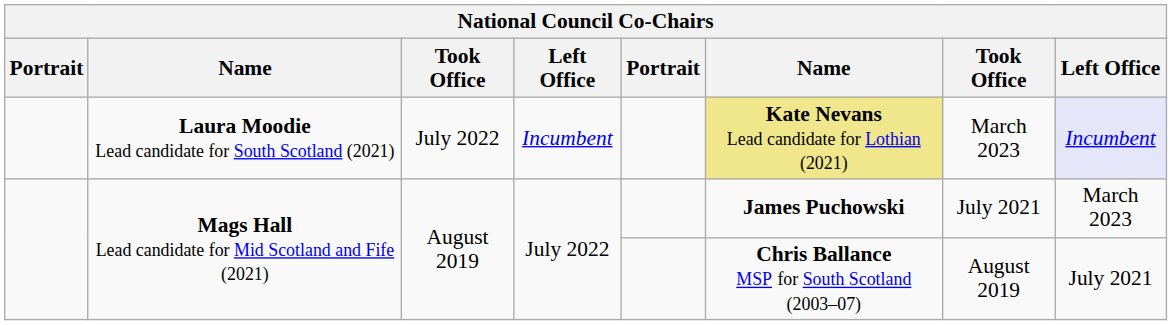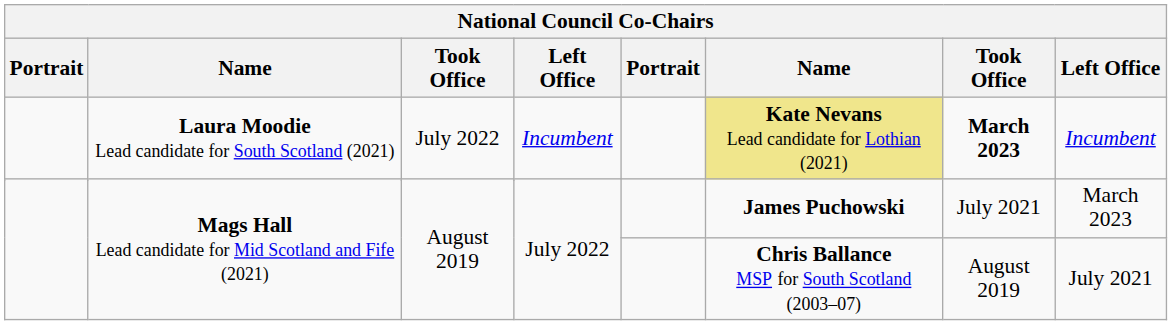(999, 137) normal -> (999, 137) bold
(1111, 137) lavender background -> (1111, 137) no background
